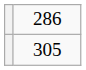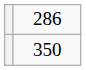(47, 49) 305 -> (47, 49) 350
